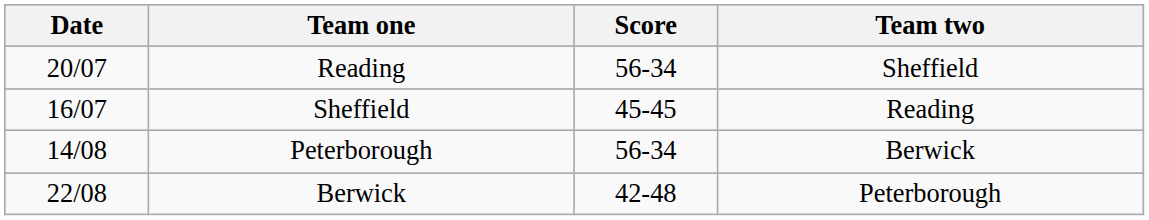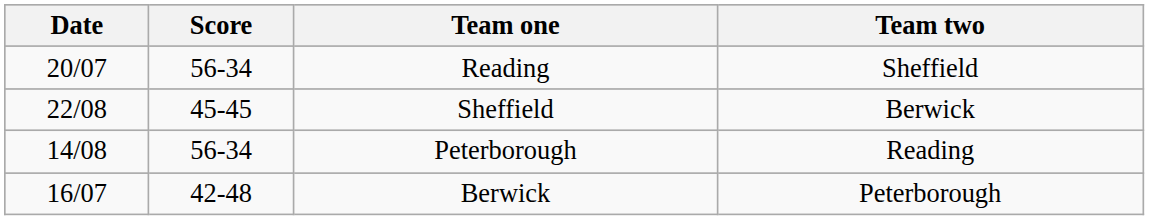columns swapped: (361, 25) <-> (646, 25)
(77, 109) 16/07 -> (77, 109) 22/08
(930, 109) Reading -> (930, 109) Berwick
(930, 151) Berwick -> (930, 151) Reading
(77, 192) 22/08 -> (77, 192) 16/07
